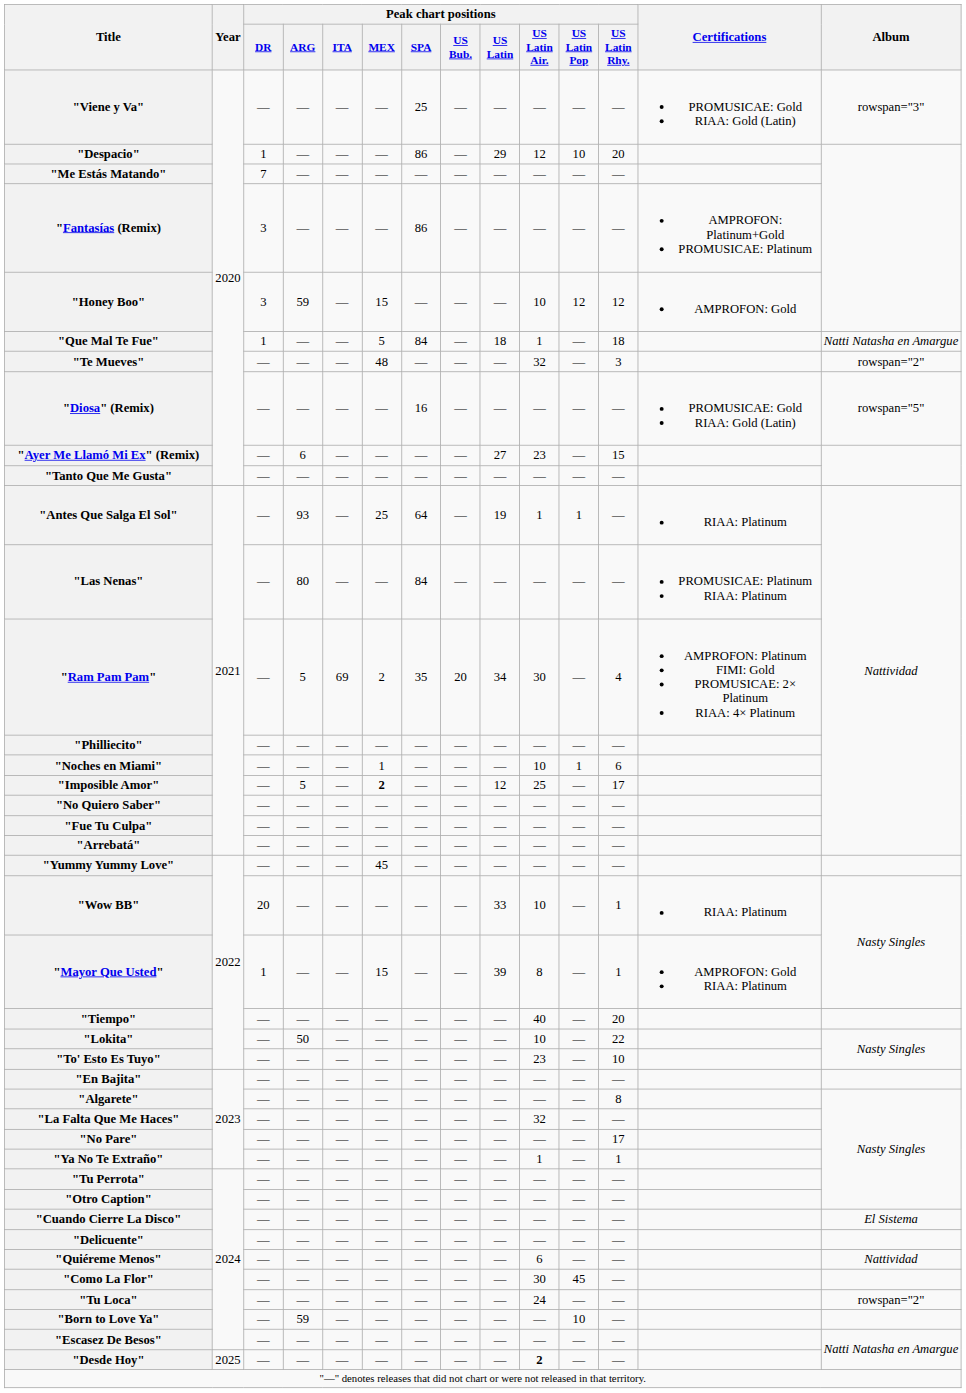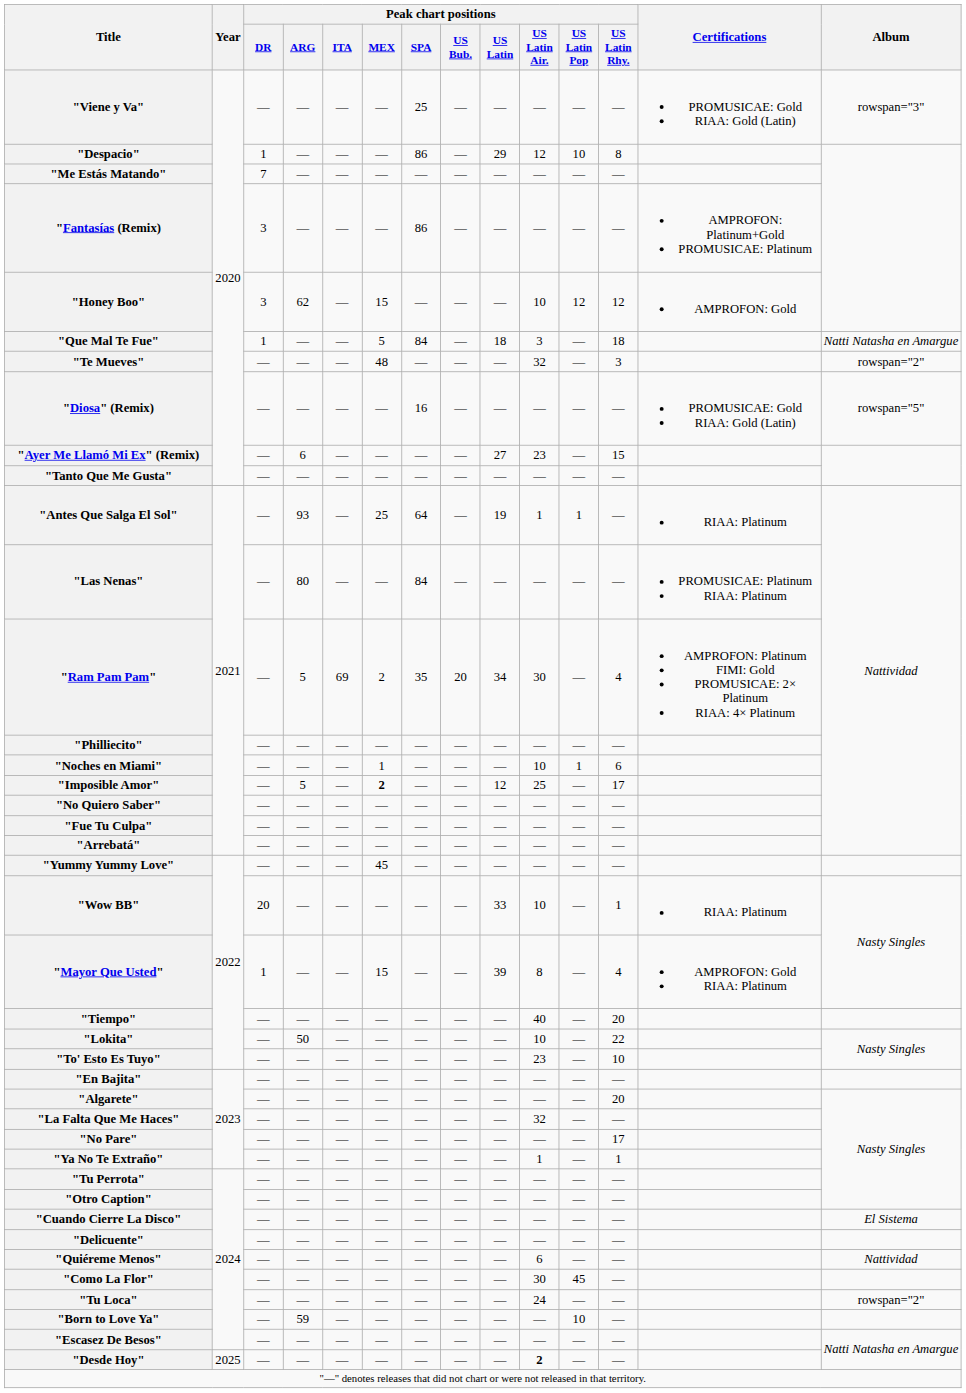(618, 153) 20 -> (618, 153) 8
(303, 301) 59 -> (303, 301) 62
(539, 341) 1 -> (539, 341) 3
(618, 972) 1 -> (618, 972) 4
(618, 1099) 8 -> (618, 1099) 20
